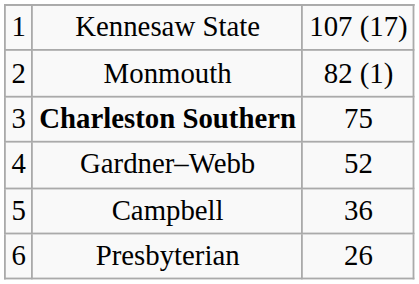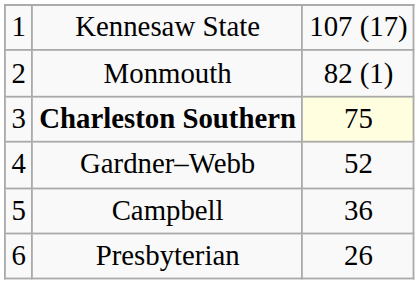(359, 118) no background -> (359, 118) lightyellow background
